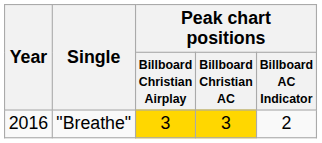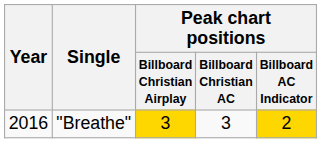(226, 123) gold background -> (226, 123) no background
(286, 123) no background -> (286, 123) gold background
